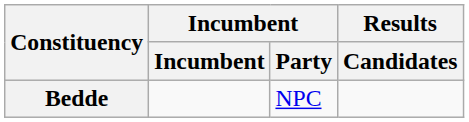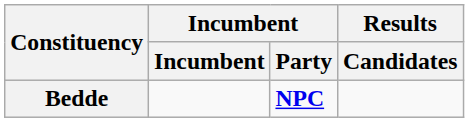(298, 98) normal -> (300, 98) bold
